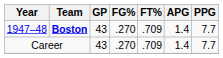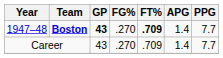(101, 29) normal -> (101, 29) bold
(152, 29) normal -> (152, 29) bold
